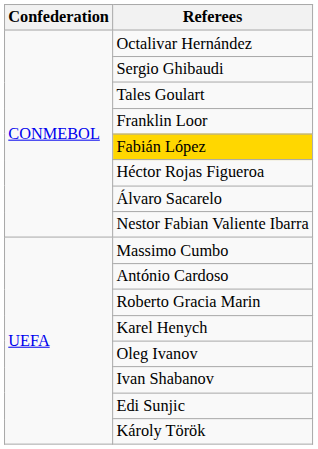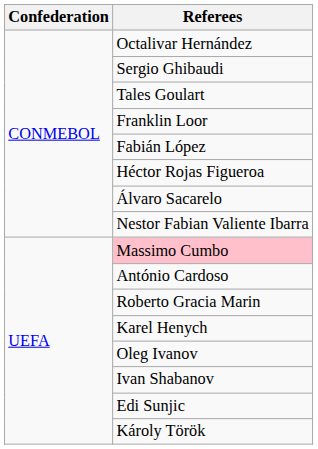(161, 146) gold background -> (161, 146) no background
(172, 250) no background -> (172, 250) pink background
